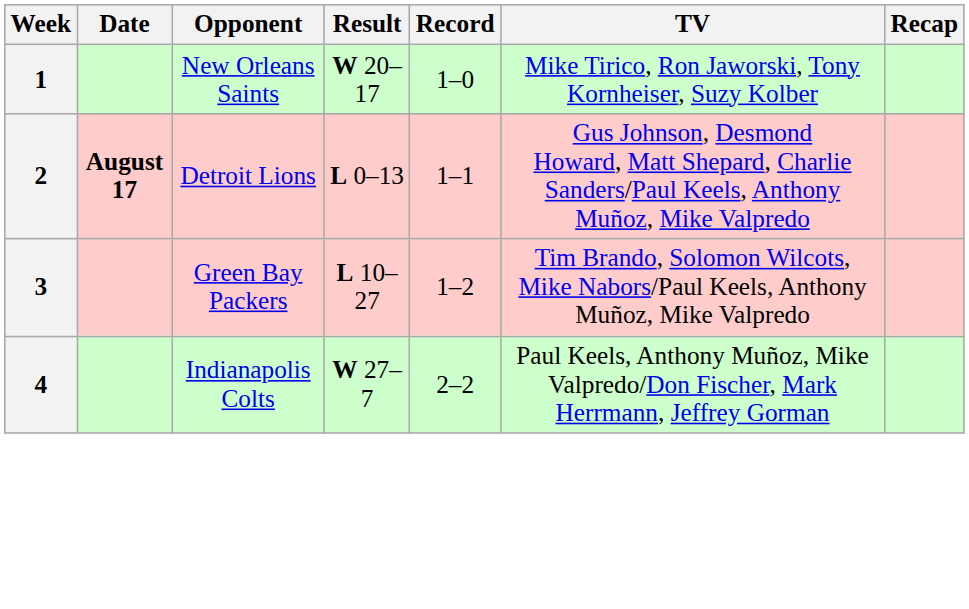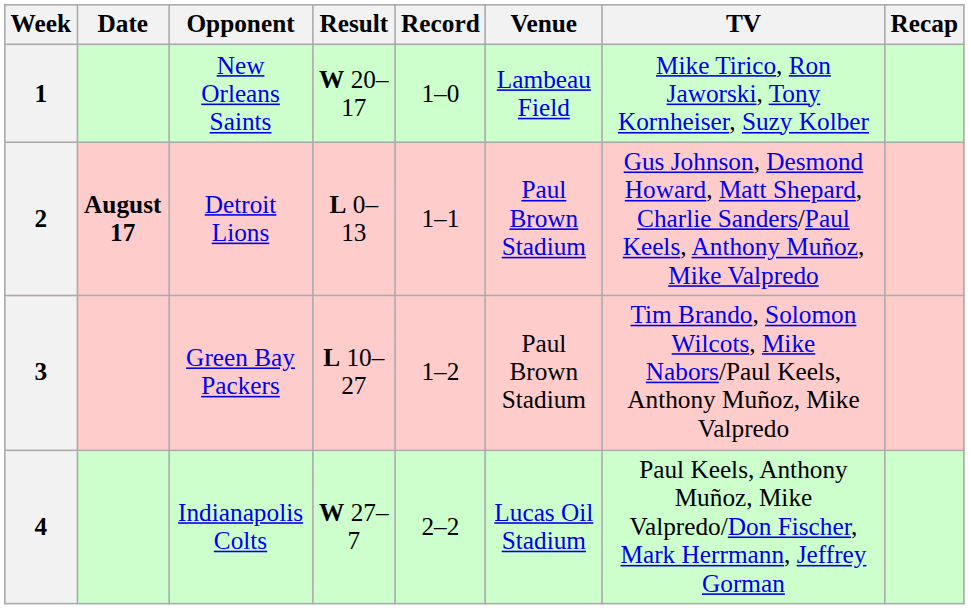+ column: (544, 24)
